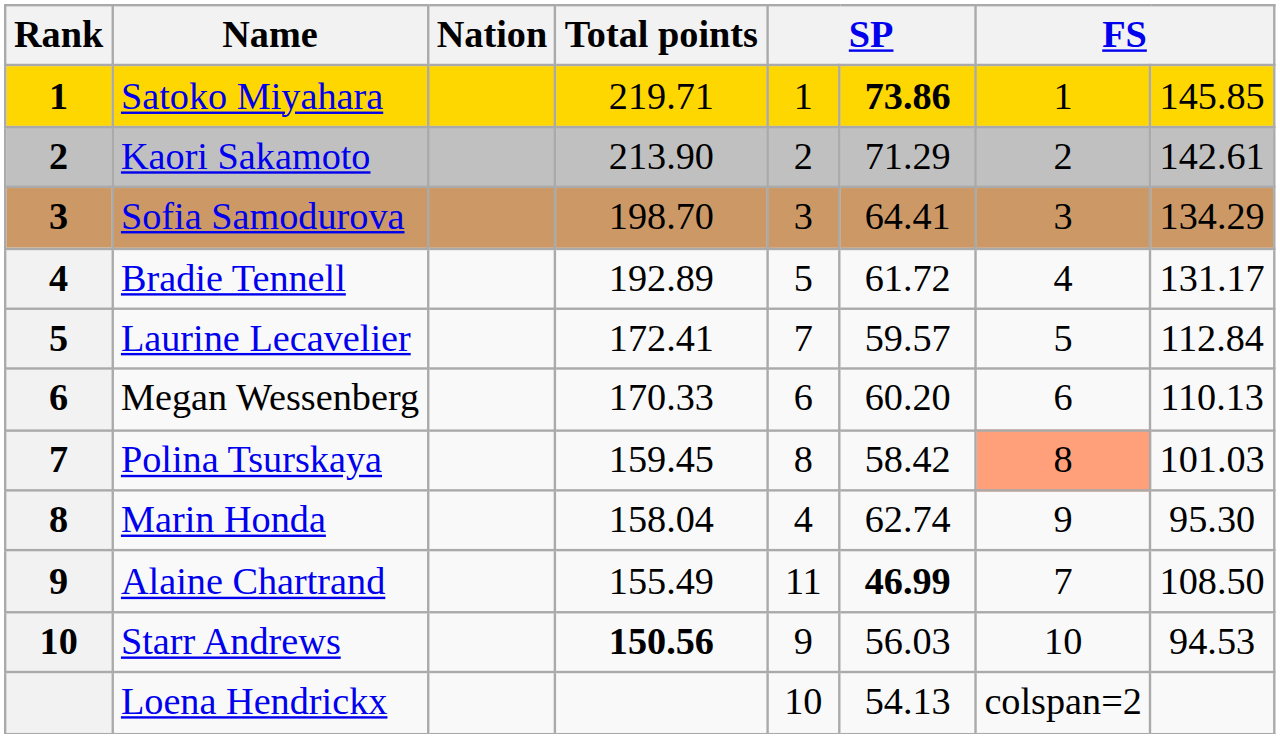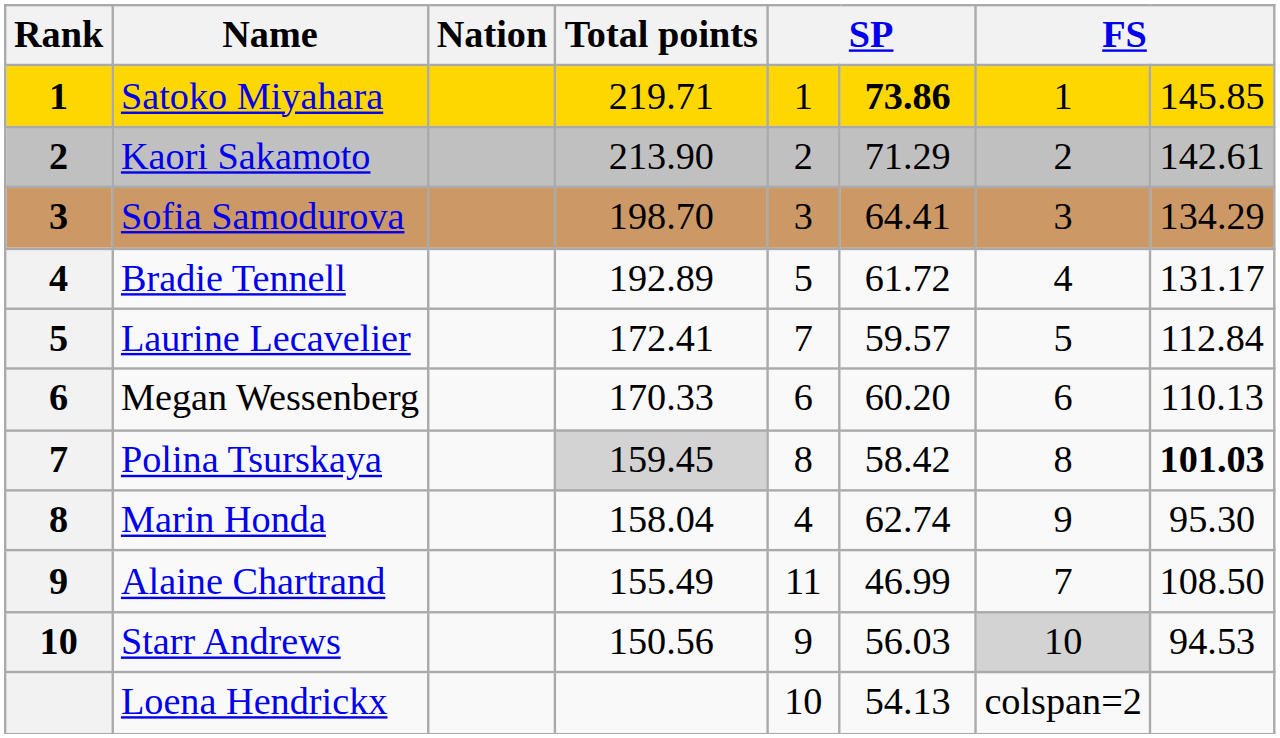(661, 459) no background -> (661, 459) lightgrey background
(1063, 459) lightsalmon background -> (1063, 459) no background
(1212, 459) normal -> (1212, 459) bold
(908, 580) bold -> (908, 580) normal
(661, 641) bold -> (661, 641) normal
(1063, 641) no background -> (1063, 641) lightgrey background
